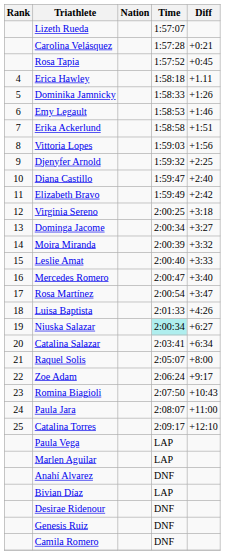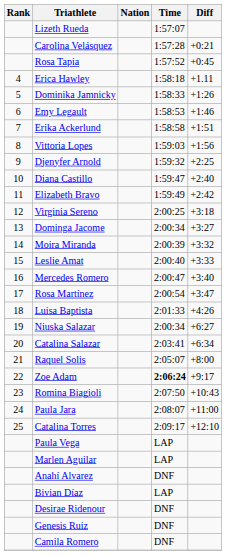(169, 327) paleturquoise background -> (169, 327) no background
(169, 376) normal -> (170, 376) bold
